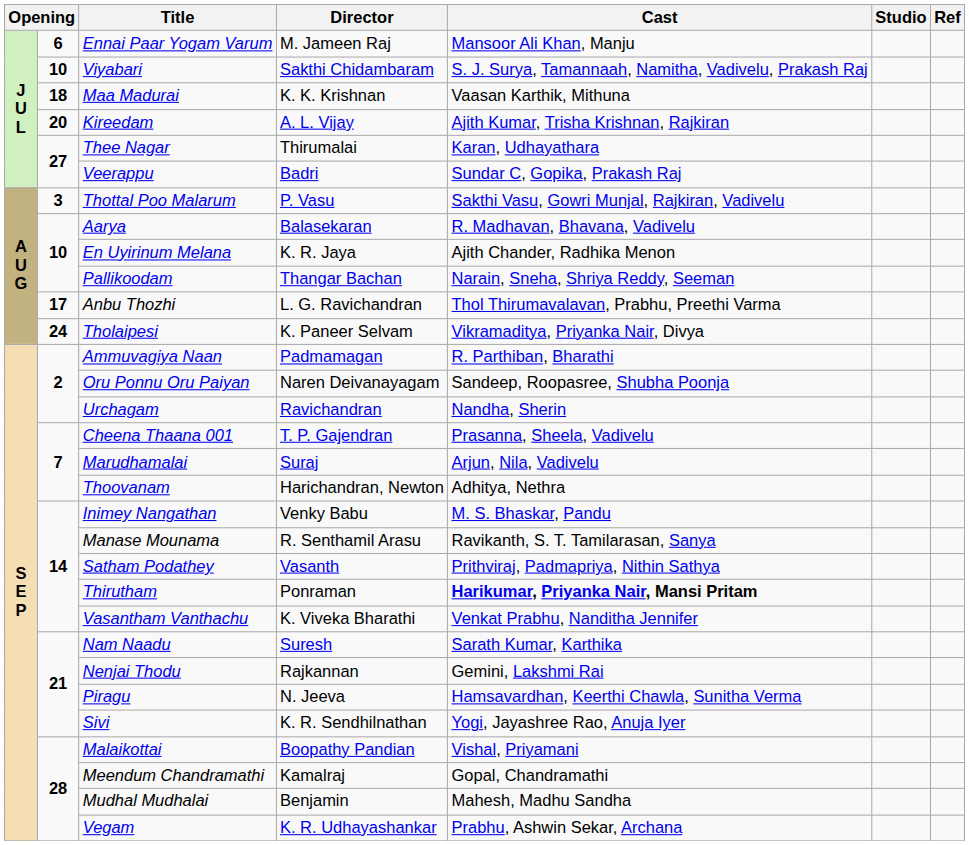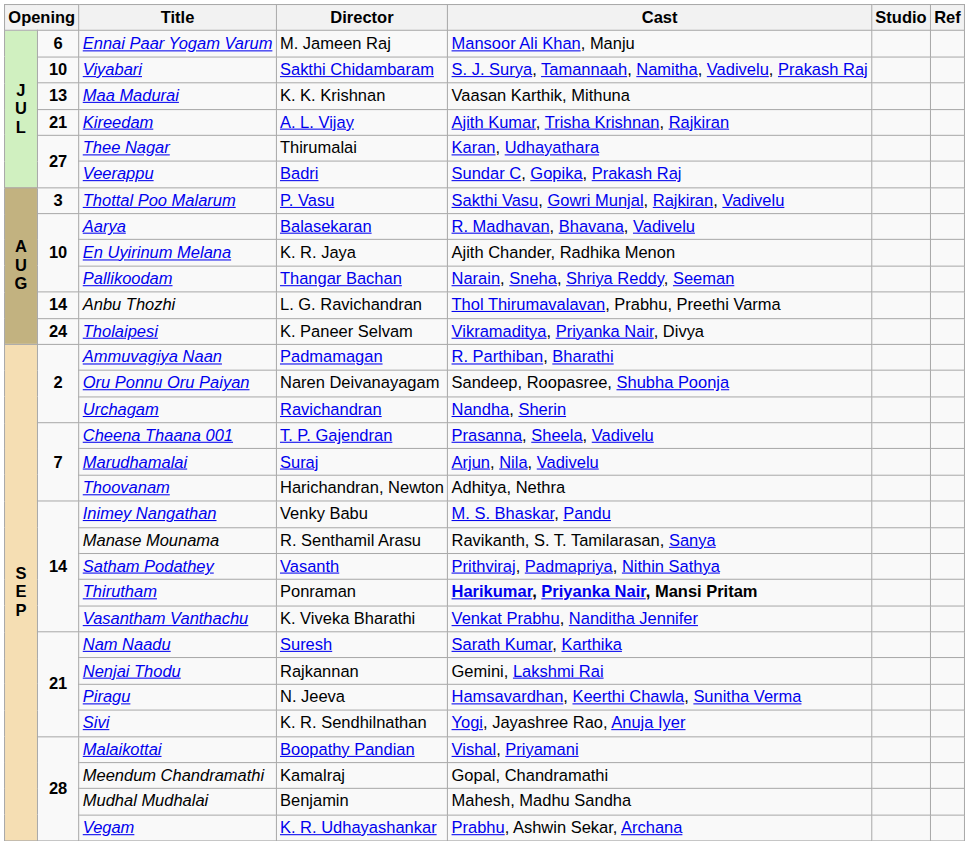(58, 95) 18 -> (58, 95) 13
(58, 122) 20 -> (58, 122) 21
(58, 305) 17 -> (58, 305) 14
